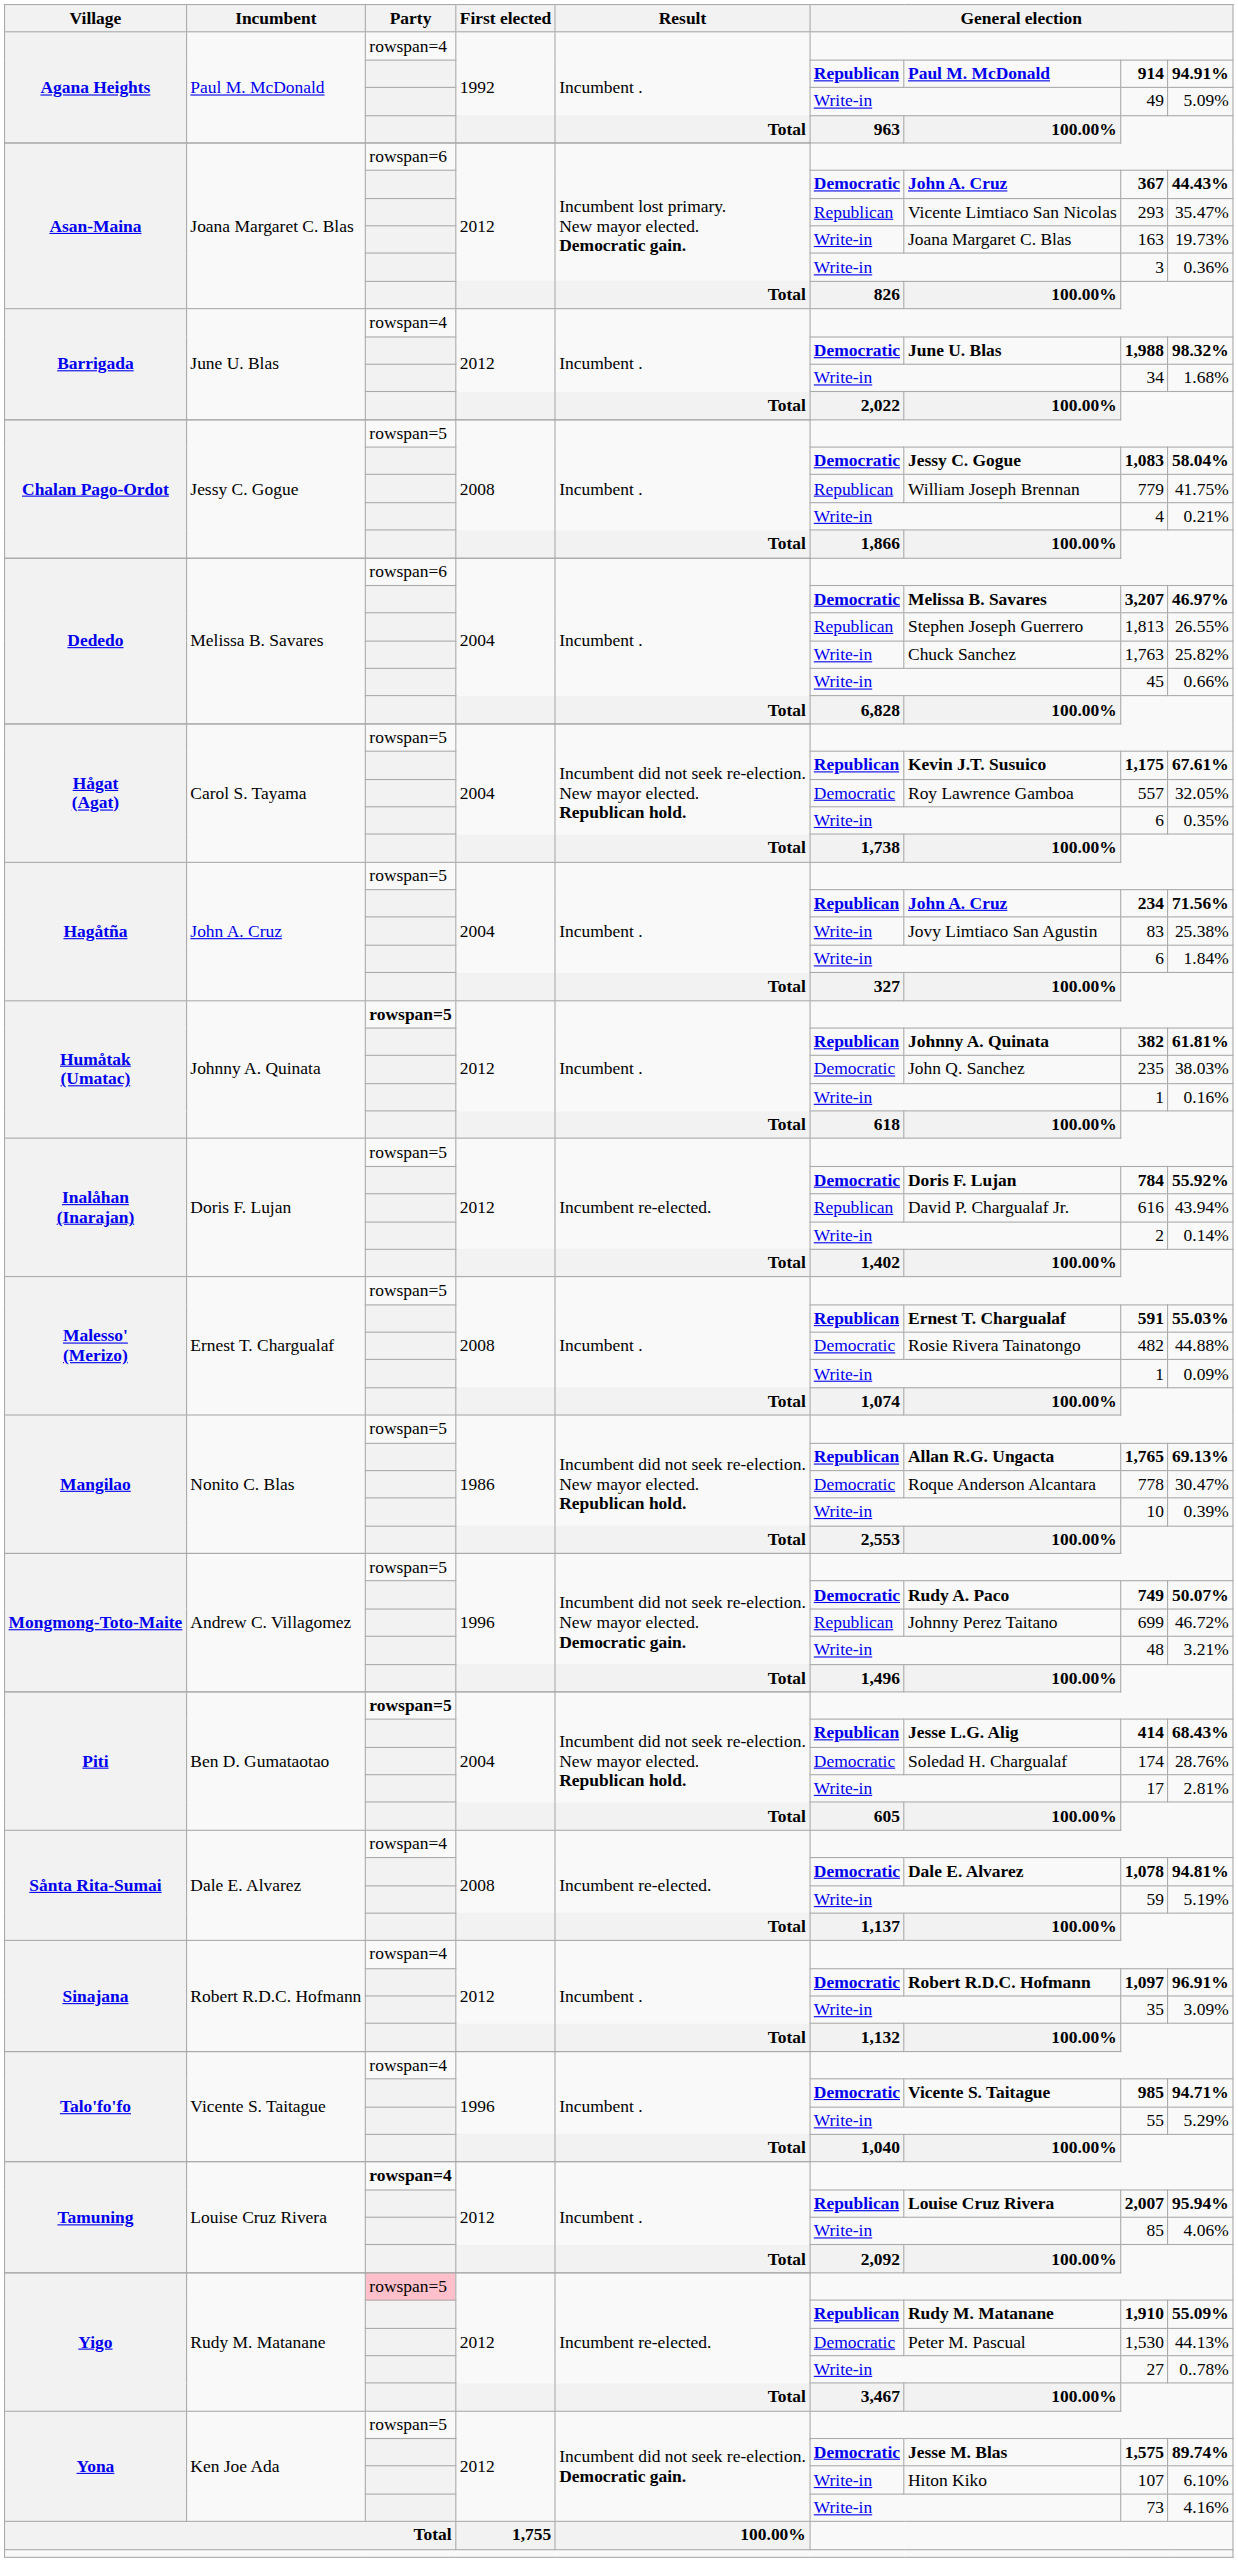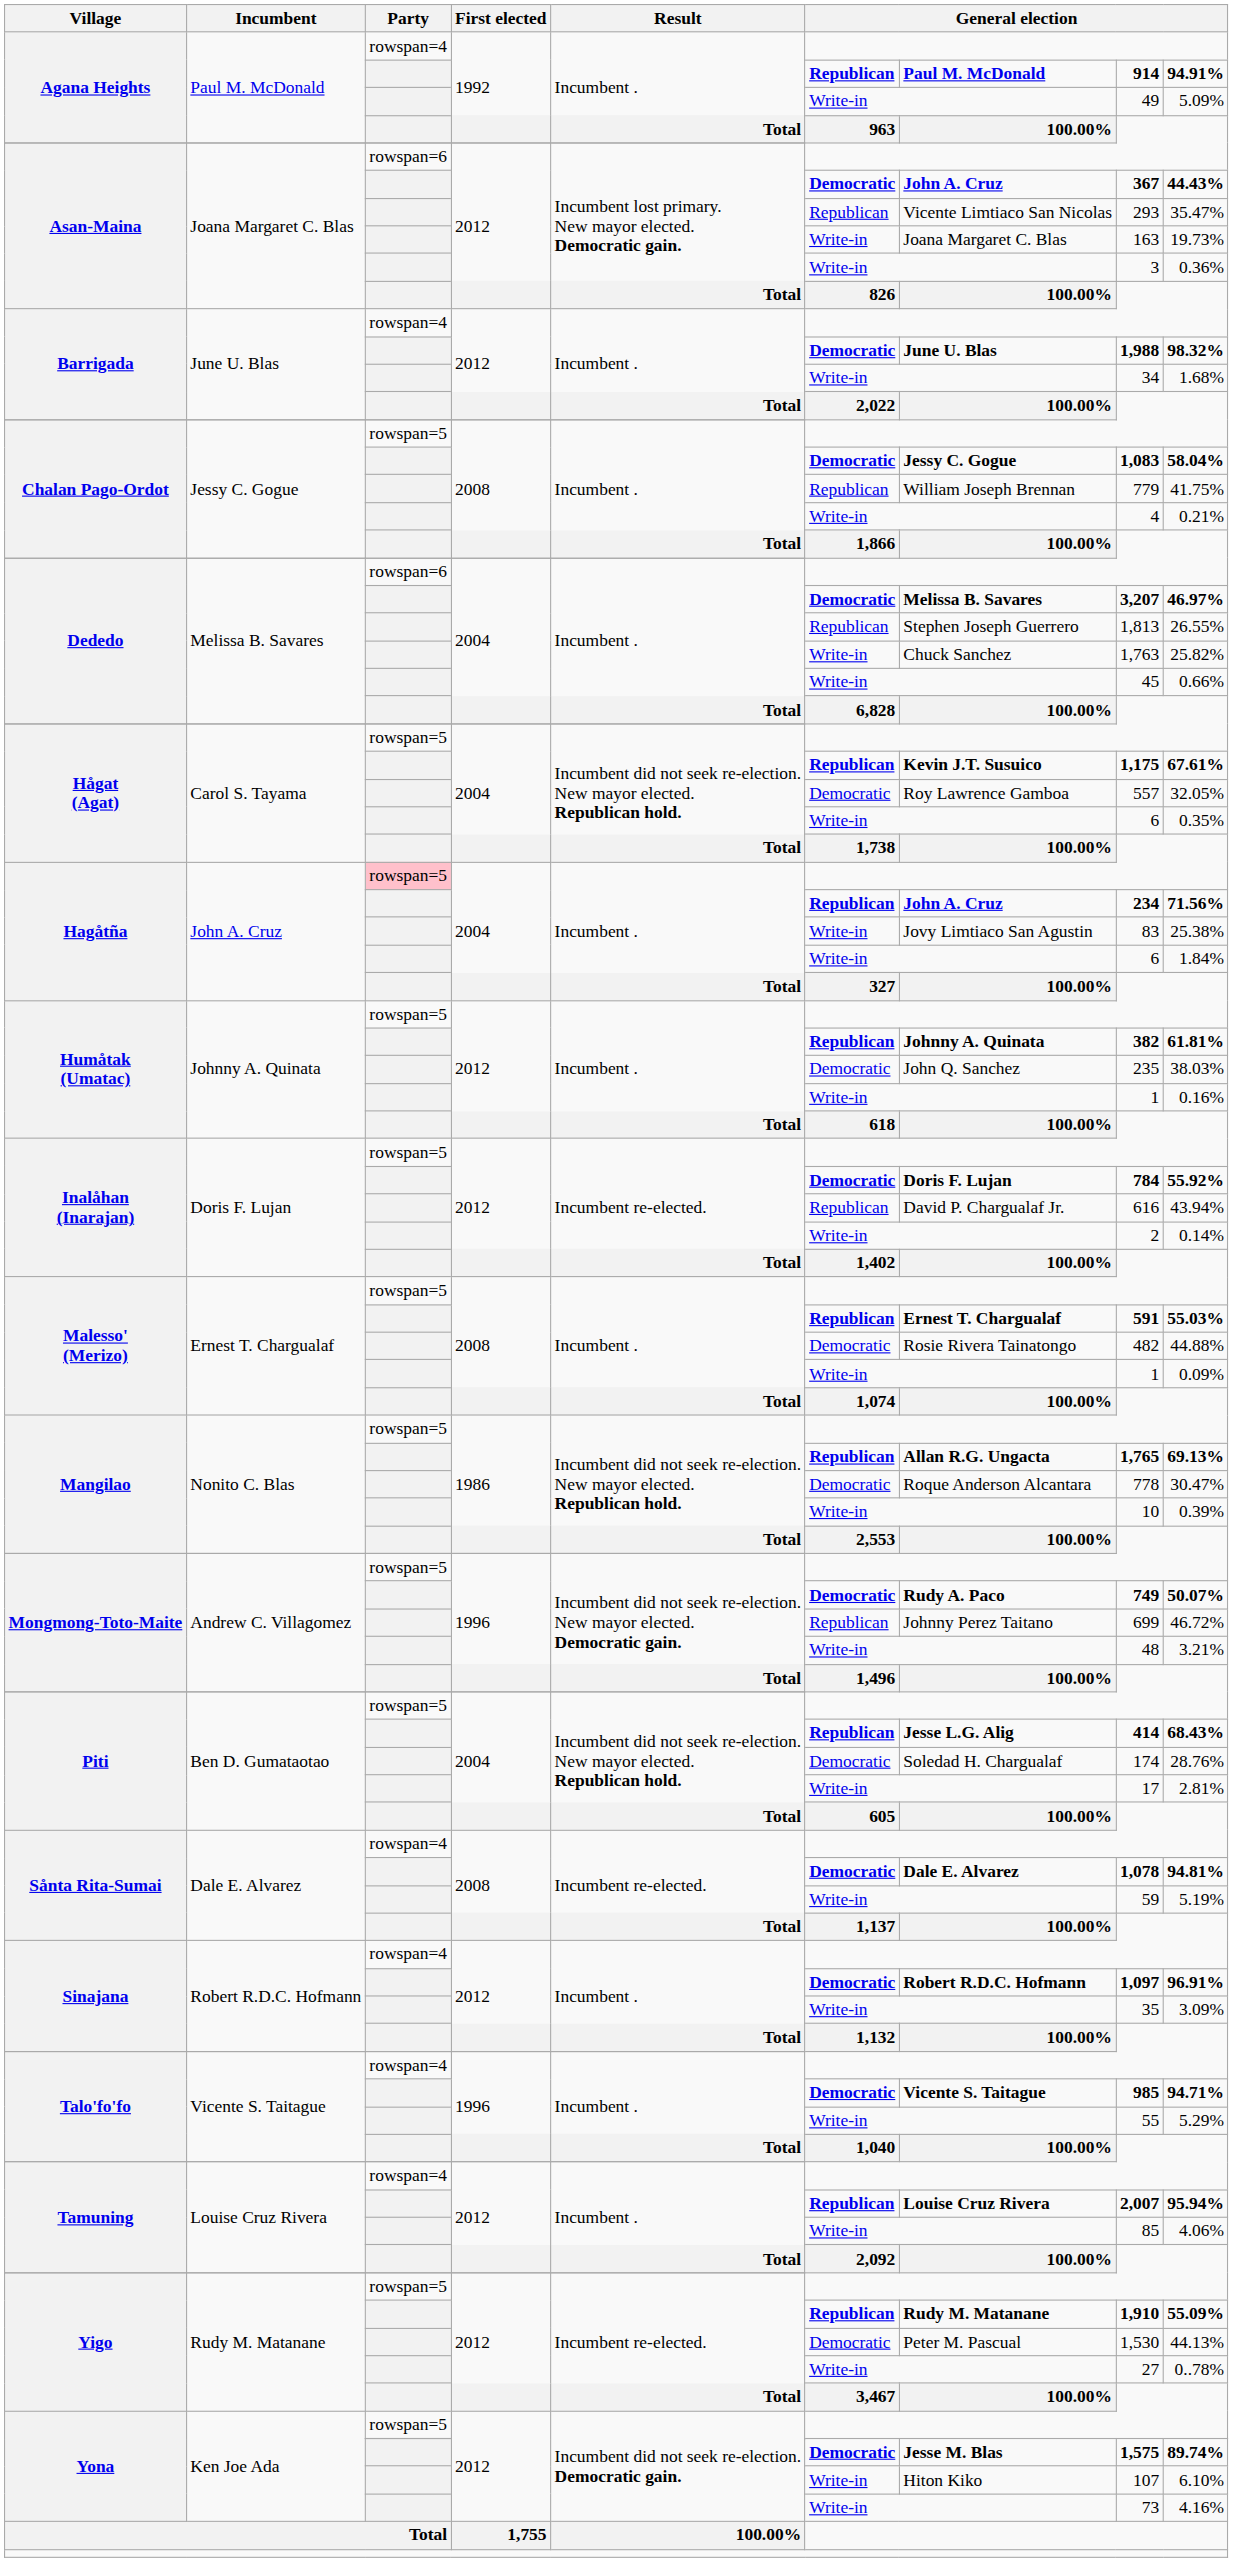(408, 875) no background -> (408, 875) pink background
(411, 1014) bold -> (408, 1014) normal
(411, 1705) bold -> (408, 1705) normal
(411, 2175) bold -> (408, 2175) normal
(408, 2286) pink background -> (408, 2286) no background
